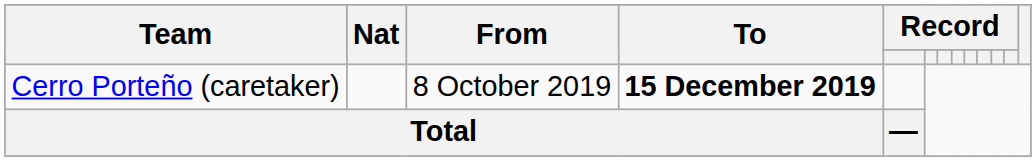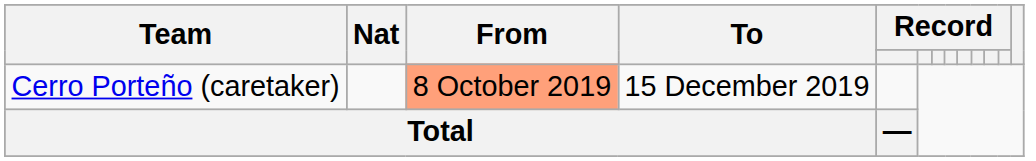(512, 86) no background -> (512, 86) lightsalmon background
(750, 86) bold -> (747, 86) normal
